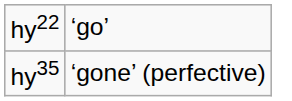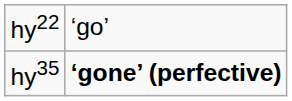(168, 73) normal -> (176, 73) bold
